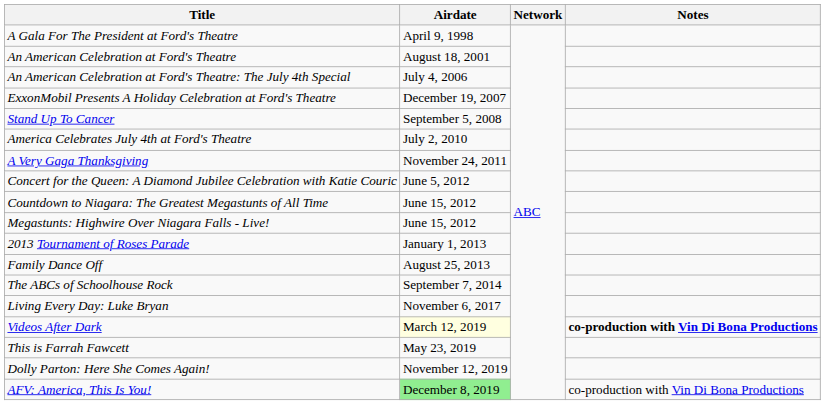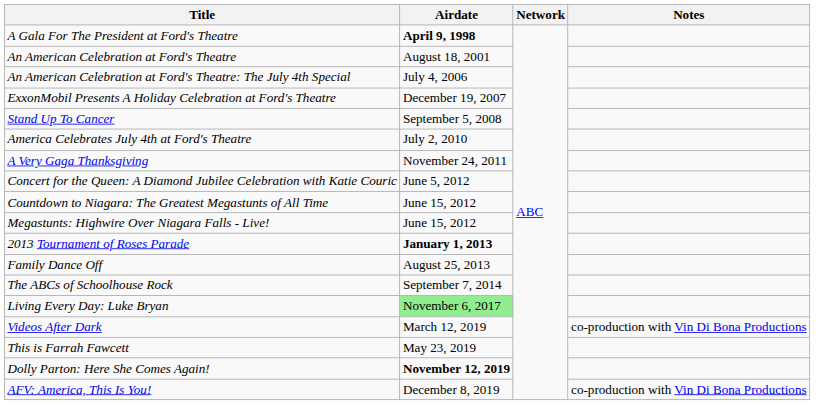(438, 35) normal -> (439, 35) bold
(445, 243) normal -> (448, 243) bold
(452, 306) no background -> (452, 306) lightgreen background
(445, 327) lightyellow background -> (445, 327) no background
(693, 327) bold -> (689, 327) normal
(455, 368) normal -> (457, 368) bold
(451, 389) lightgreen background -> (451, 389) no background
